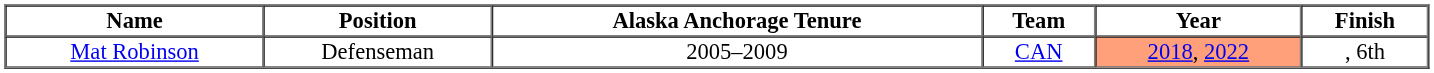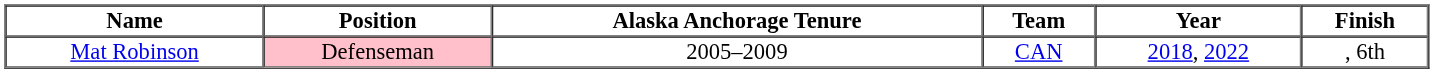(378, 51) no background -> (378, 51) pink background
(1198, 51) lightsalmon background -> (1198, 51) no background
